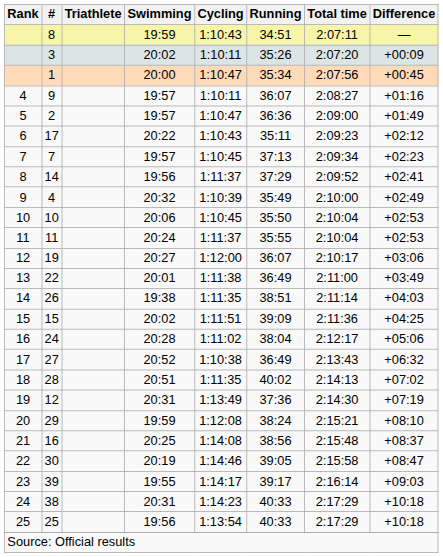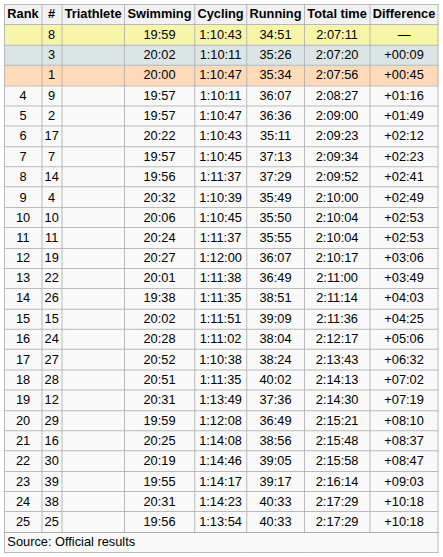(275, 359) 36:49 -> (275, 359) 38:24
(275, 420) 38:24 -> (275, 420) 36:49
